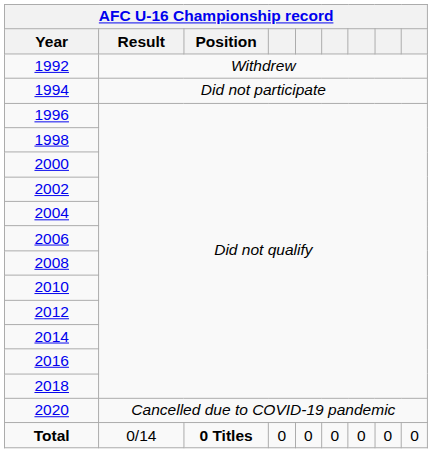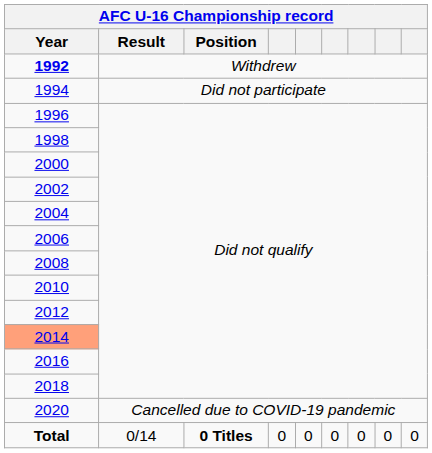(52, 66) normal -> (52, 66) bold
(52, 336) no background -> (52, 336) lightsalmon background
